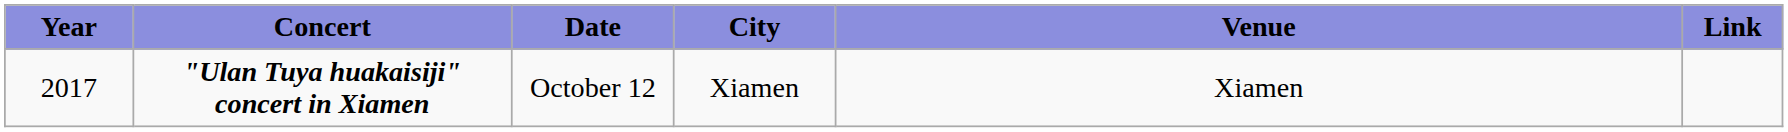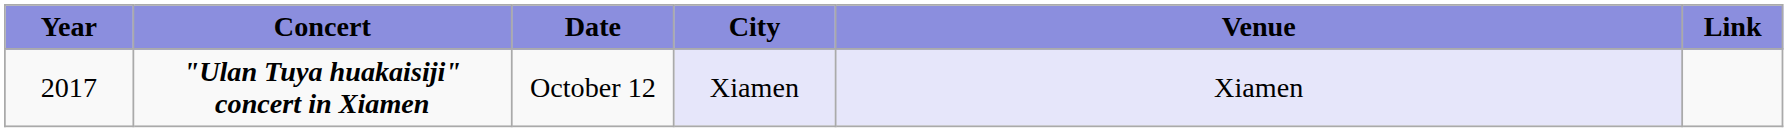(754, 87) no background -> (754, 87) lavender background
(1259, 87) no background -> (1259, 87) lavender background
